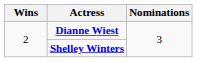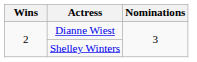(87, 30) bold -> (85, 30) normal
(87, 48) bold -> (85, 48) normal
